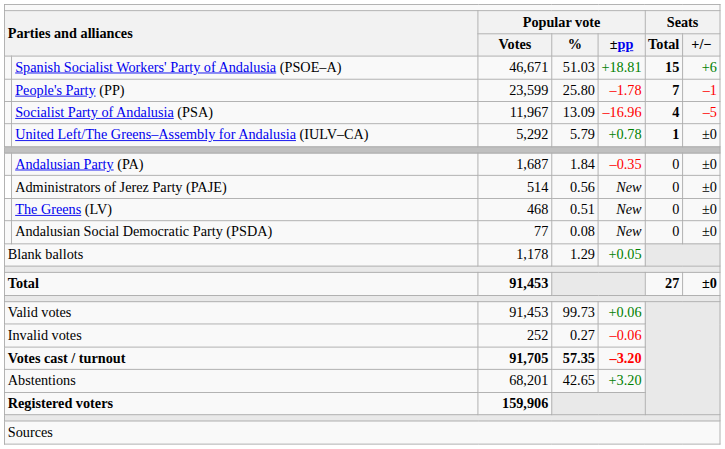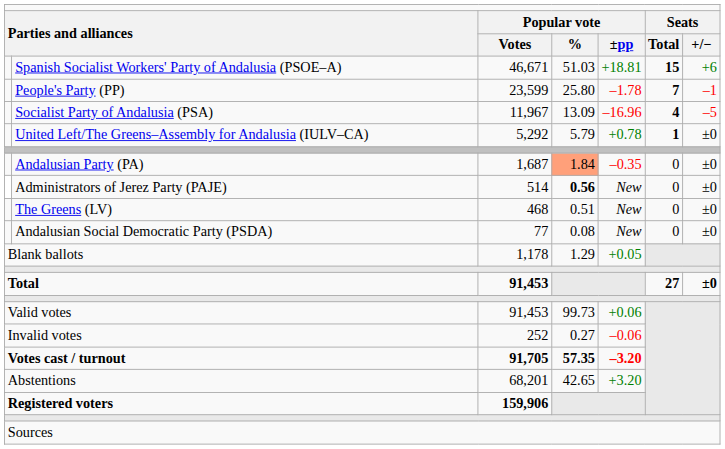(582, 164) no background -> (582, 164) lightsalmon background
(582, 187) normal -> (582, 187) bold
